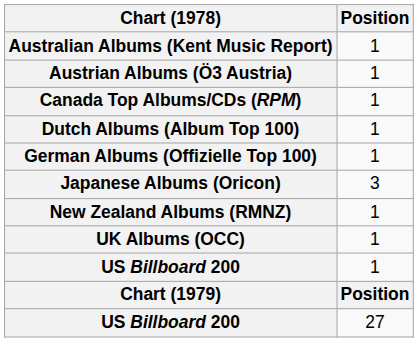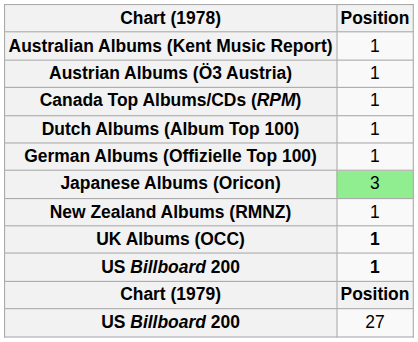(375, 184) no background -> (375, 184) lightgreen background
(375, 239) normal -> (375, 239) bold
(375, 267) normal -> (375, 267) bold
